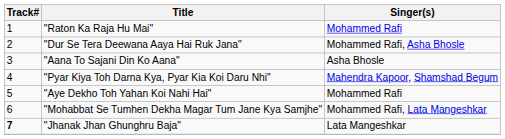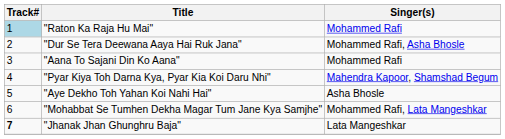(10, 28) no background -> (10, 28) lightblue background
(356, 61) Asha Bhosle -> (364, 61) Mohammed Rafi
(364, 93) Mohammed Rafi -> (356, 93) Asha Bhosle
